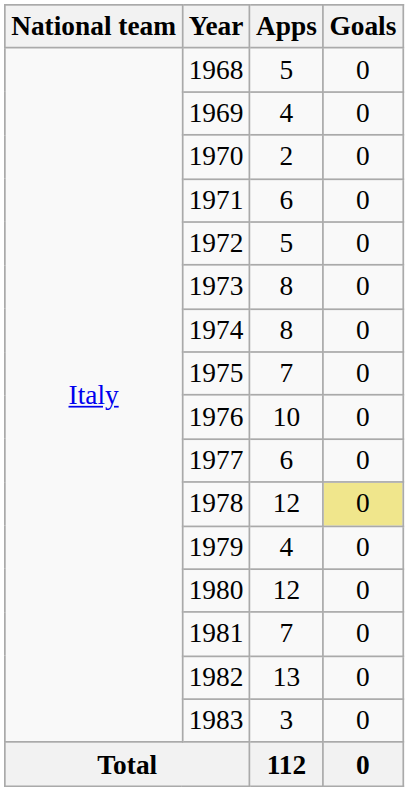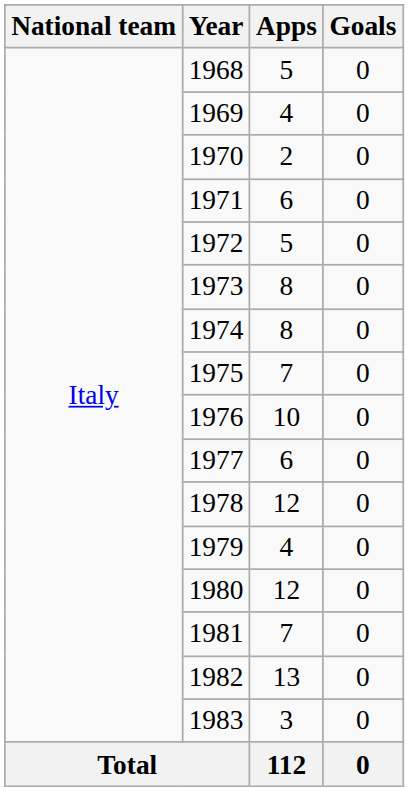(363, 503) khaki background -> (363, 503) no background
